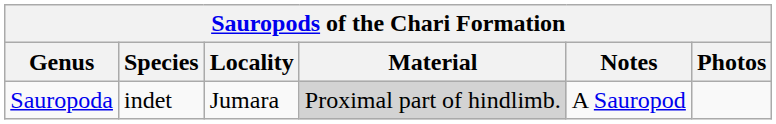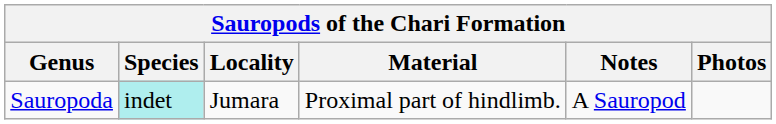(148, 99) no background -> (148, 99) paleturquoise background
(433, 99) lightgrey background -> (433, 99) no background
